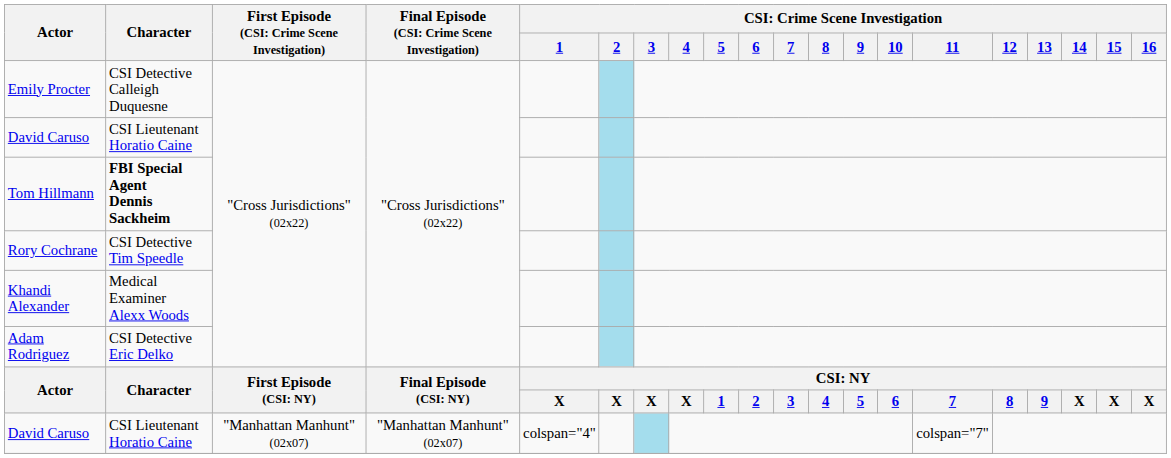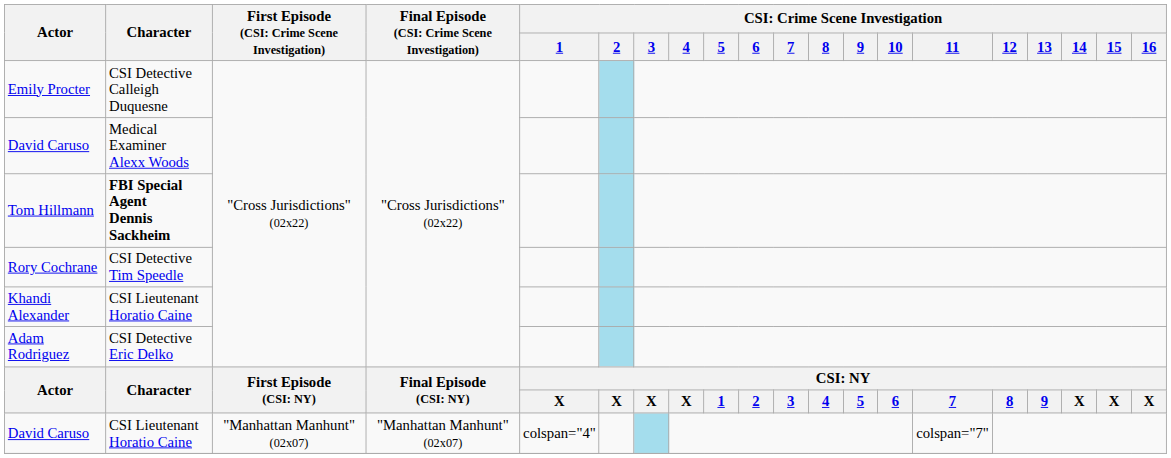(154, 137) CSI Lieutenant Horatio Caine -> (149, 145) Medical Examiner Alexx Woods
(149, 298) Medical Examiner Alexx Woods -> (154, 306) CSI Lieutenant Horatio Caine
